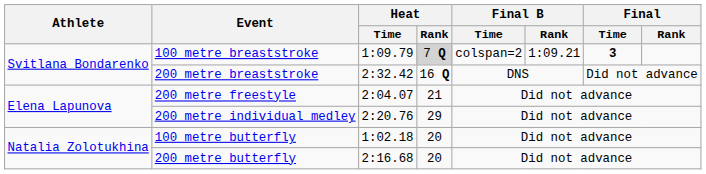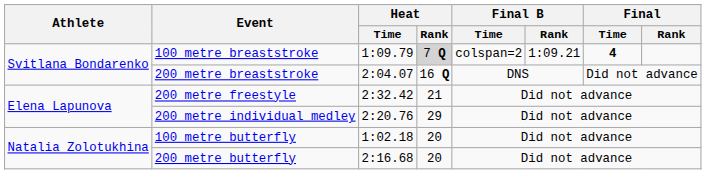(613, 54) 3 -> (613, 54) 4
(388, 75) 2:32.42 -> (388, 75) 2:04.07
(388, 96) 2:04.07 -> (388, 96) 2:32.42
